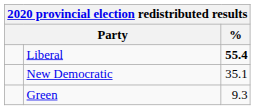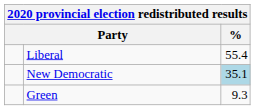(236, 54) bold -> (236, 54) normal
(236, 74) no background -> (236, 74) lightblue background
